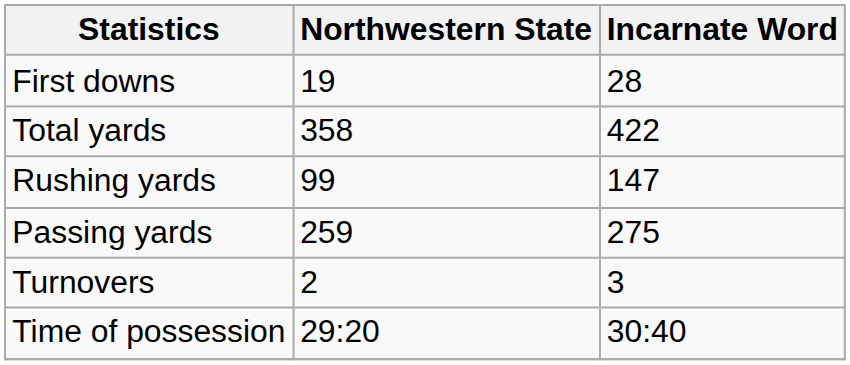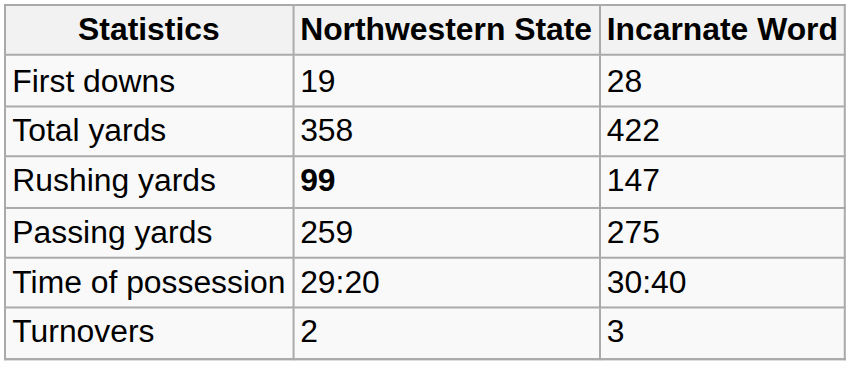(318, 181) normal -> (318, 181) bold
rows swapped: (83, 282) <-> (149, 332)
